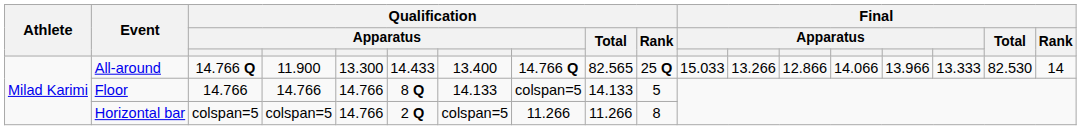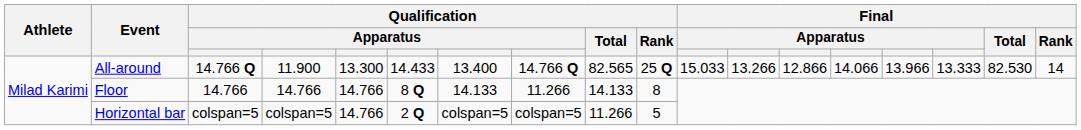(548, 91) colspan=5 -> (548, 91) 11.266
(657, 91) 5 -> (657, 91) 8
(548, 114) 11.266 -> (548, 114) colspan=5
(657, 114) 8 -> (657, 114) 5
